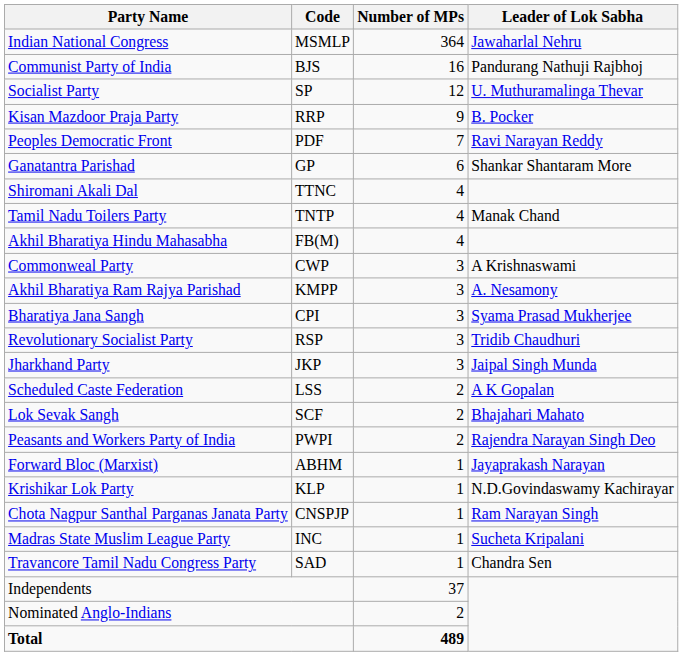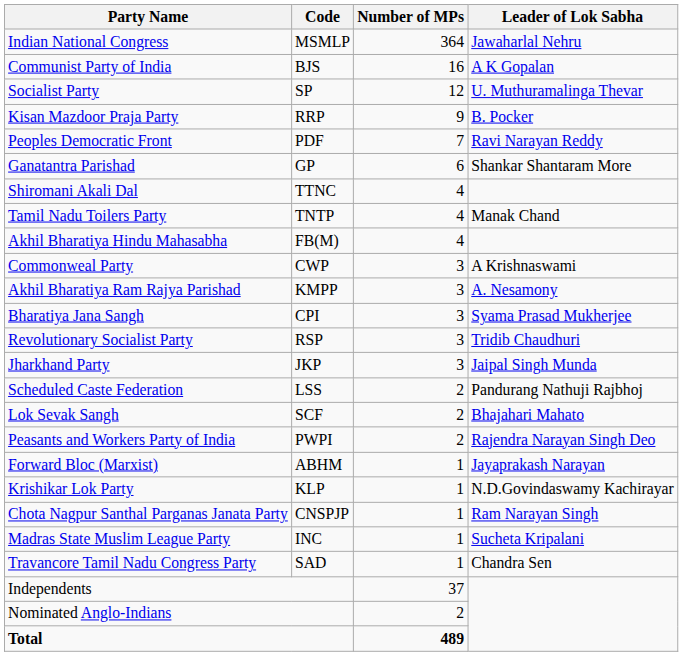(557, 66) Pandurang Nathuji Rajbhoj -> (513, 66) A K Gopalan
(513, 389) A K Gopalan -> (557, 389) Pandurang Nathuji Rajbhoj
